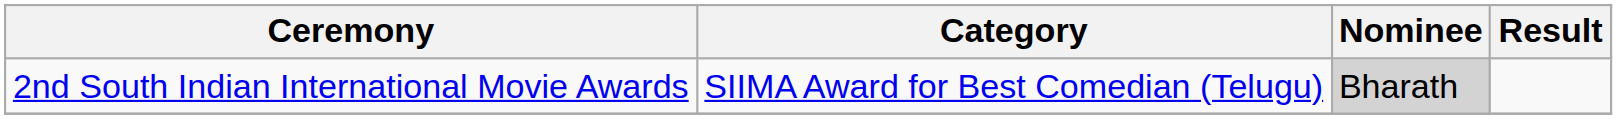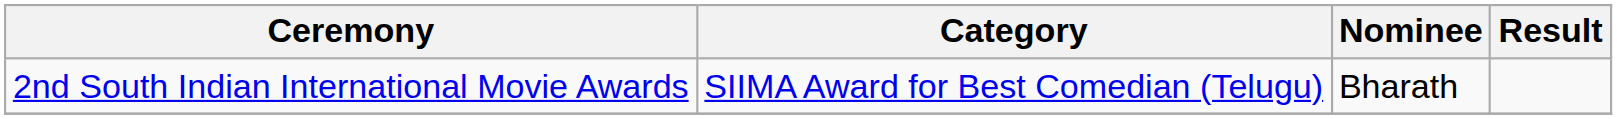(1399, 85) lightgrey background -> (1399, 85) no background
